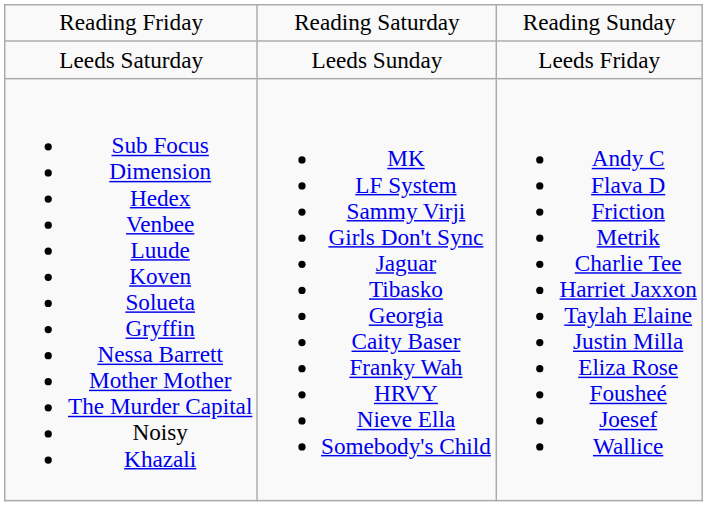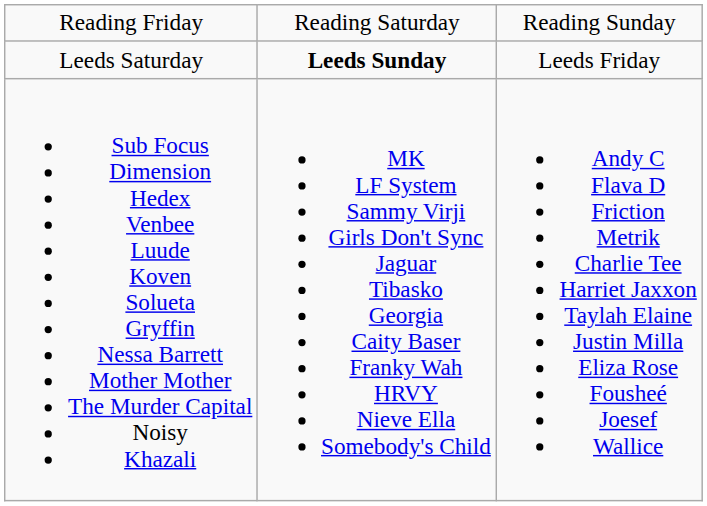(377, 59) normal -> (377, 59) bold
